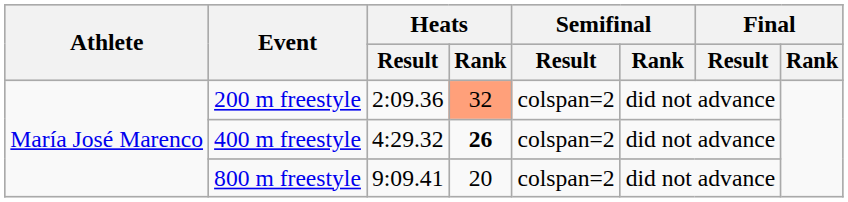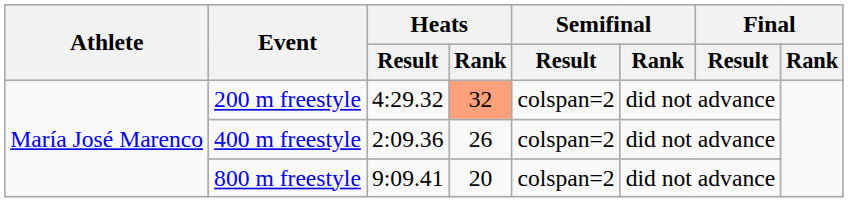(408, 100) 2:09.36 -> (408, 100) 4:29.32
(408, 139) 4:29.32 -> (408, 139) 2:09.36
(480, 139) bold -> (480, 139) normal
